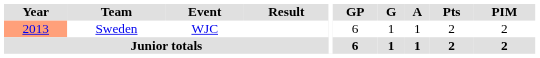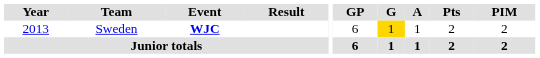(36, 28) lightsalmon background -> (36, 28) no background
(205, 28) normal -> (205, 28) bold
(391, 28) no background -> (391, 28) gold background
